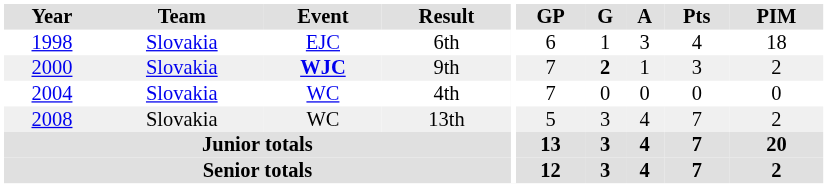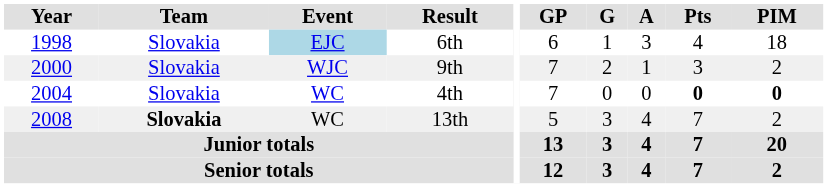(323, 42) no background -> (328, 42) lightblue background
(323, 67) bold -> (328, 67) normal
(605, 67) bold -> (607, 67) normal
(697, 93) normal -> (698, 93) bold
(776, 93) normal -> (777, 93) bold
(182, 119) normal -> (184, 119) bold
